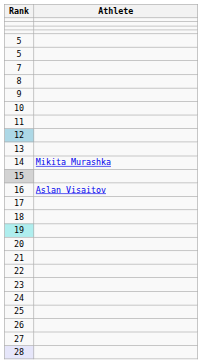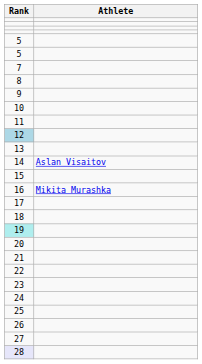(73, 163) Mikita Murashka -> (71, 163) Aslan Visaitov
(19, 176) lightgrey background -> (19, 176) no background
(71, 190) Aslan Visaitov -> (73, 190) Mikita Murashka
